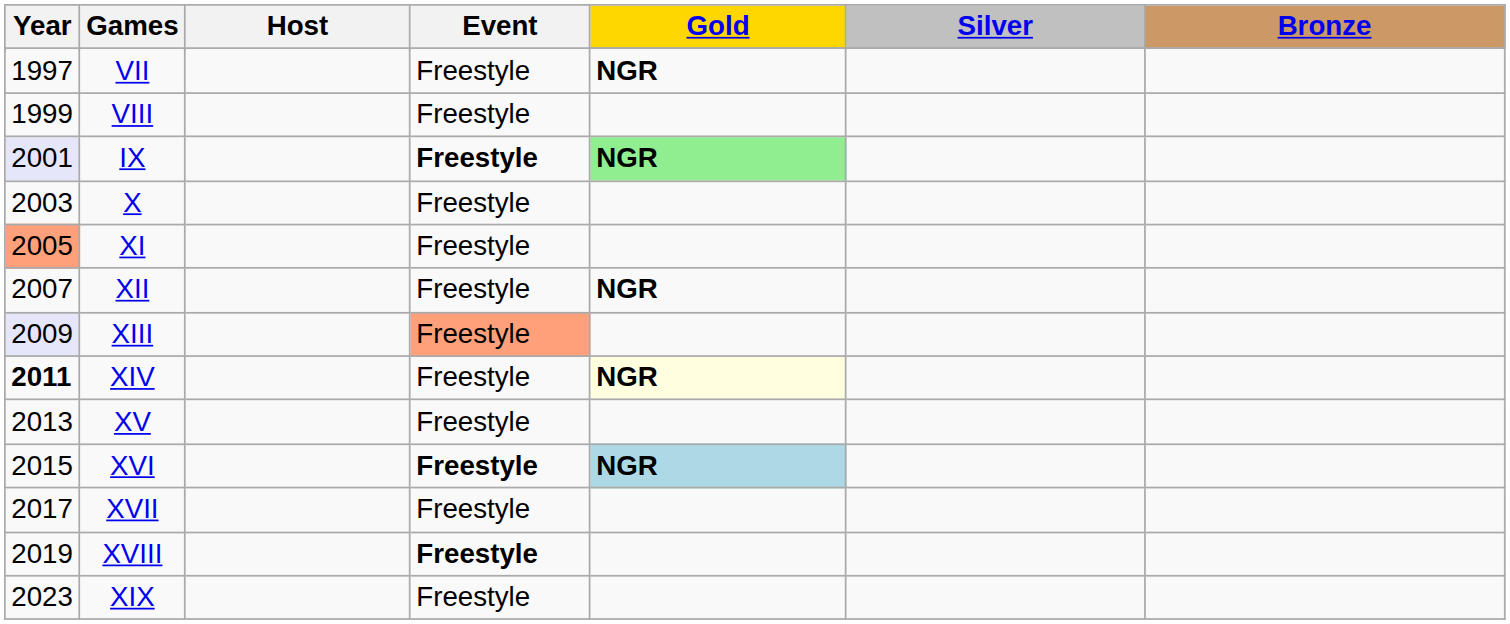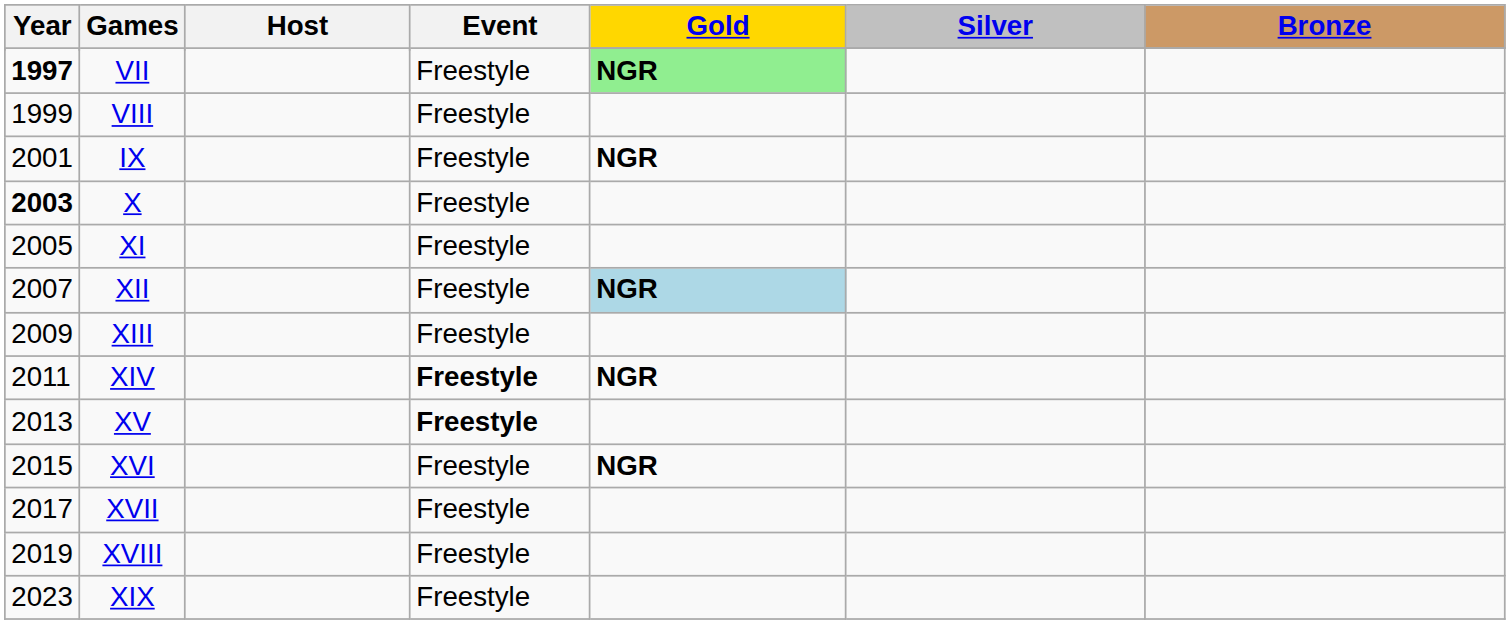(42, 70) normal -> (42, 70) bold
(627, 70) no background -> (627, 70) lightgreen background
(42, 158) lavender background -> (42, 158) no background
(477, 158) bold -> (473, 158) normal
(627, 158) lightgreen background -> (627, 158) no background
(42, 202) normal -> (42, 202) bold
(42, 245) lightsalmon background -> (42, 245) no background
(627, 289) no background -> (627, 289) lightblue background
(42, 333) lavender background -> (42, 333) no background
(473, 333) lightsalmon background -> (473, 333) no background
(41, 377) bold -> (41, 377) normal
(473, 377) normal -> (477, 377) bold
(627, 377) lightyellow background -> (627, 377) no background
(473, 421) normal -> (477, 421) bold
(477, 465) bold -> (473, 465) normal
(627, 465) lightblue background -> (627, 465) no background
(477, 553) bold -> (473, 553) normal
